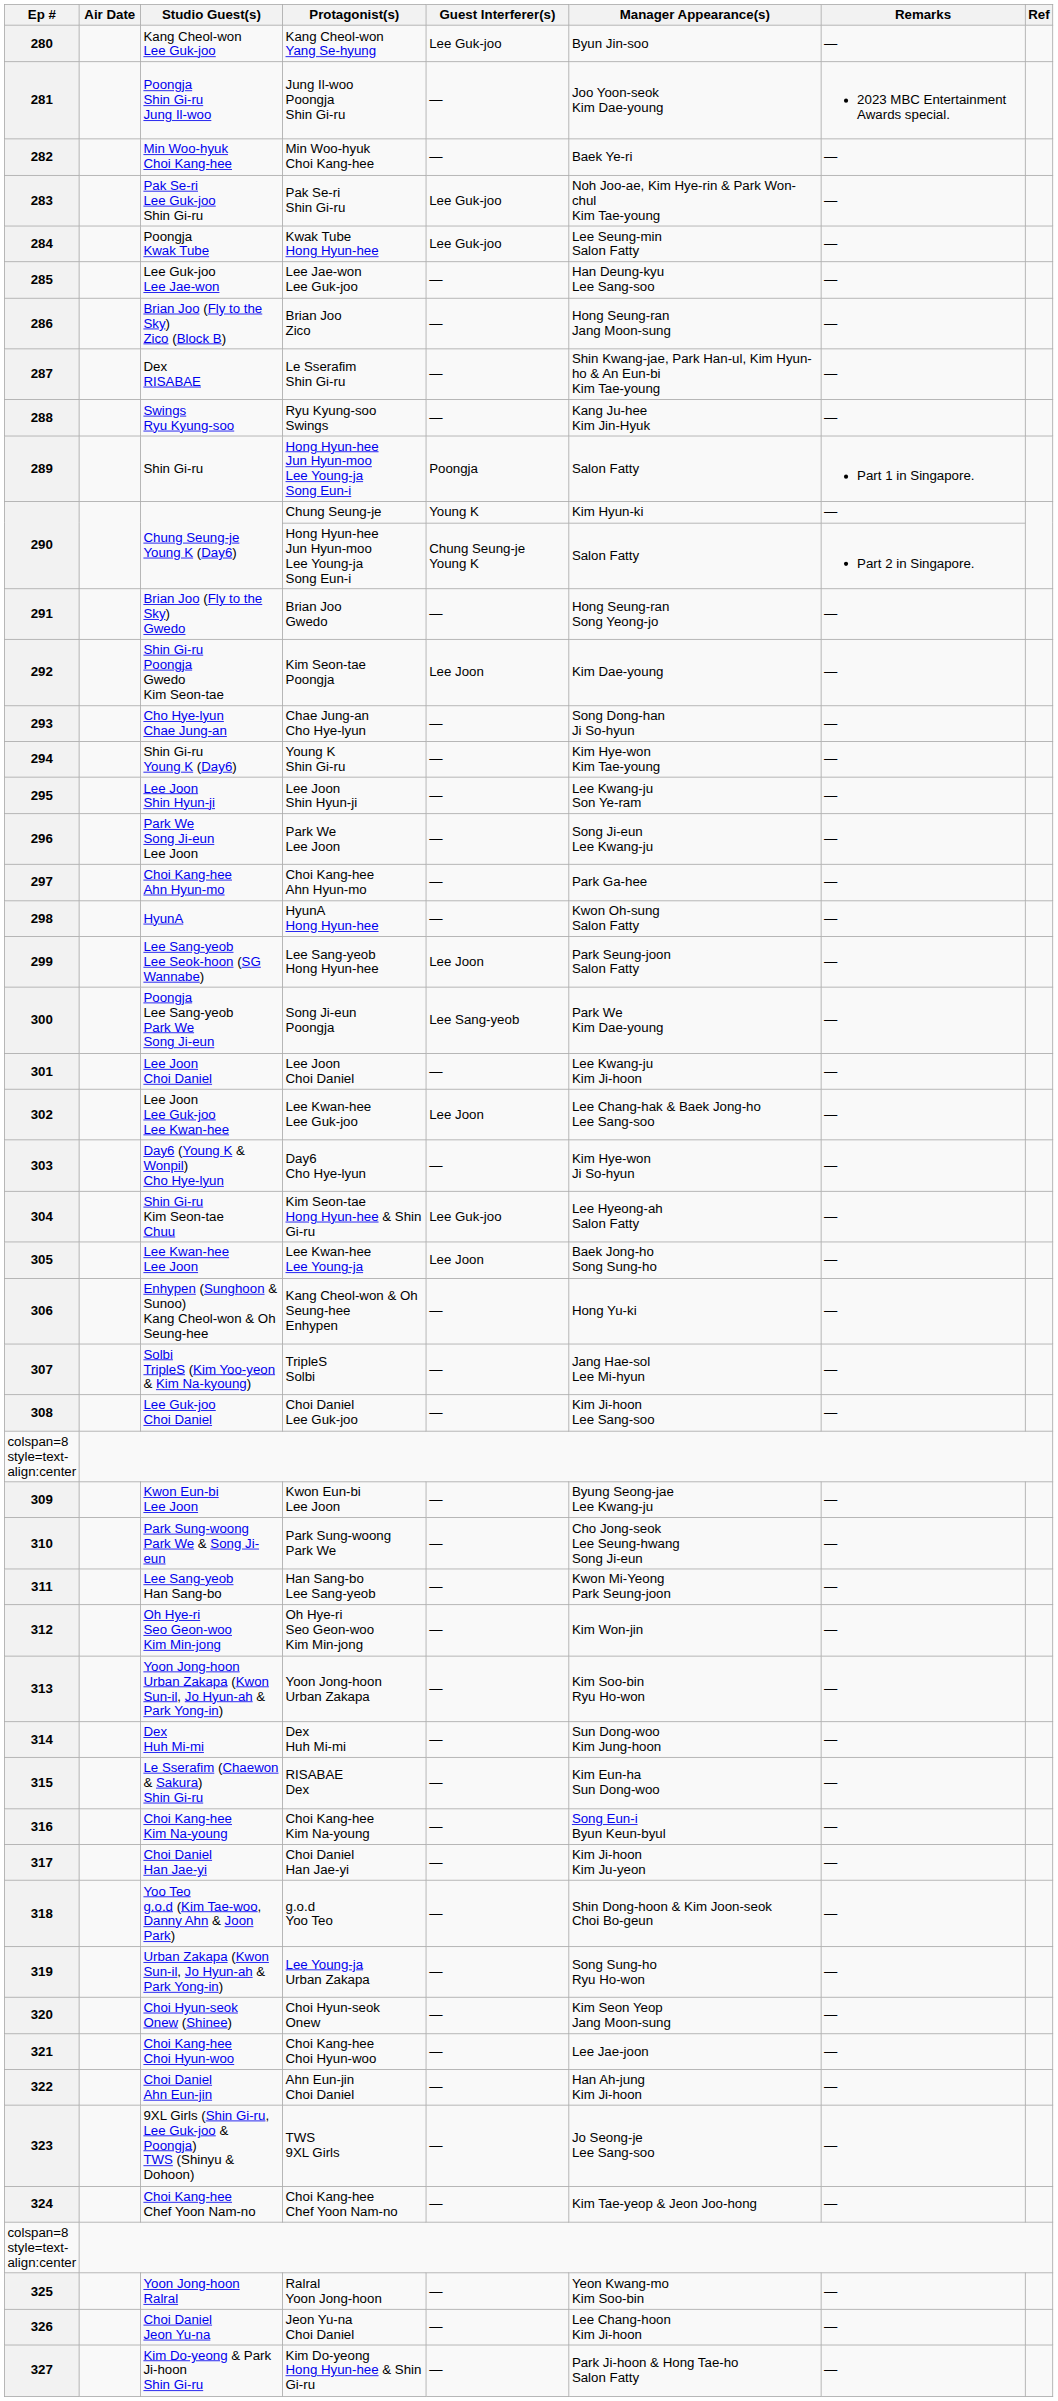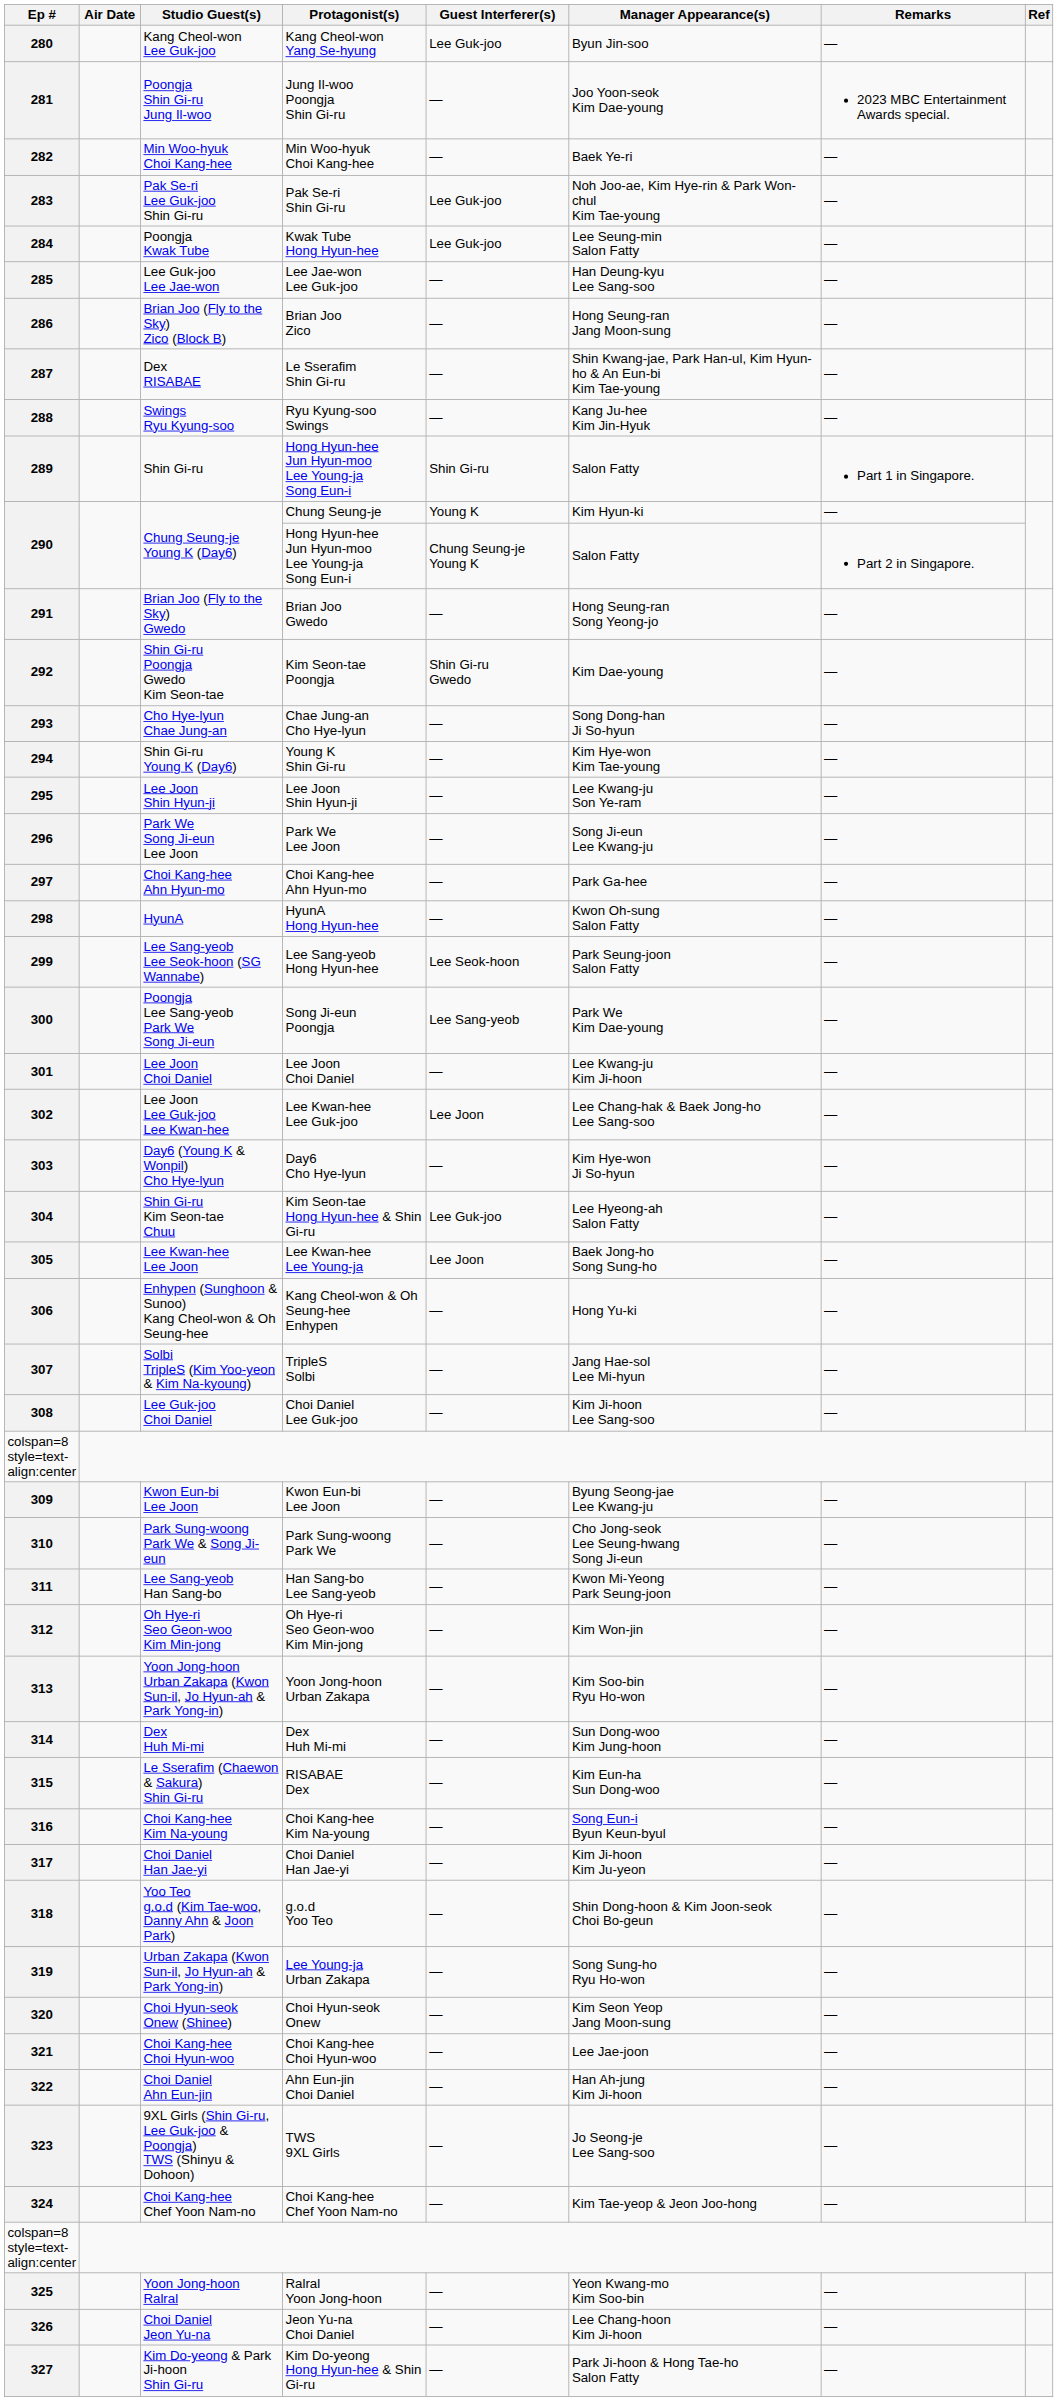(454, 468) Poongja -> (459, 468) Shin Gi-ru
(457, 672) Lee Joon -> (459, 672) Shin Gi-ru Gwedo
(457, 961) Lee Joon -> (474, 961) Lee Seok-hoon
